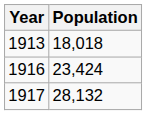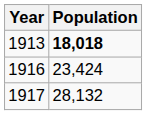(78, 43) normal -> (78, 43) bold
